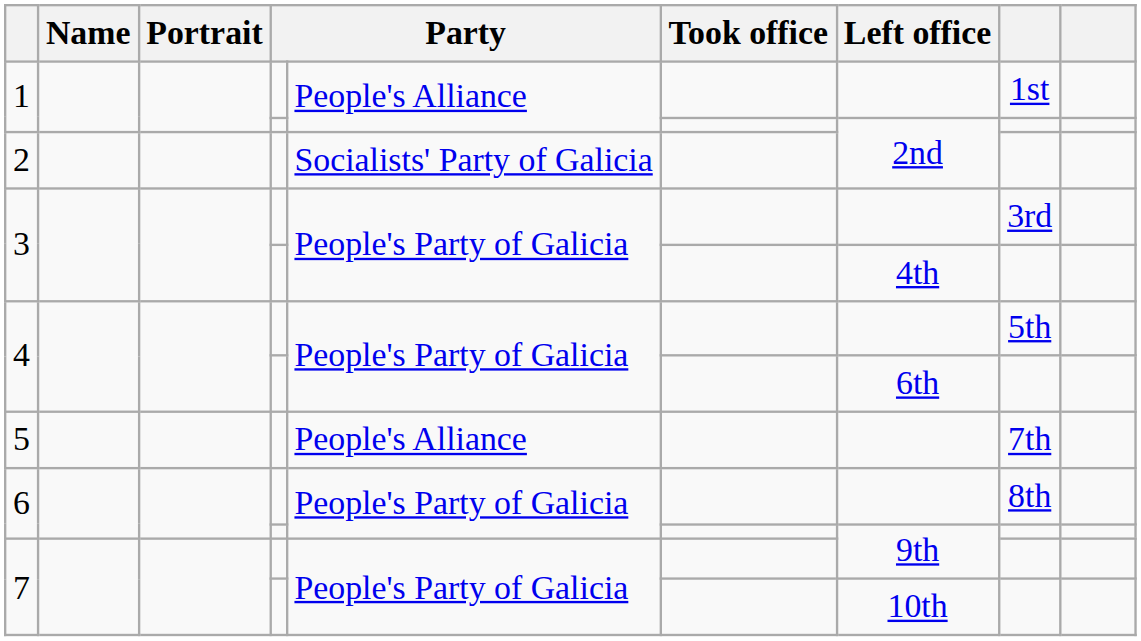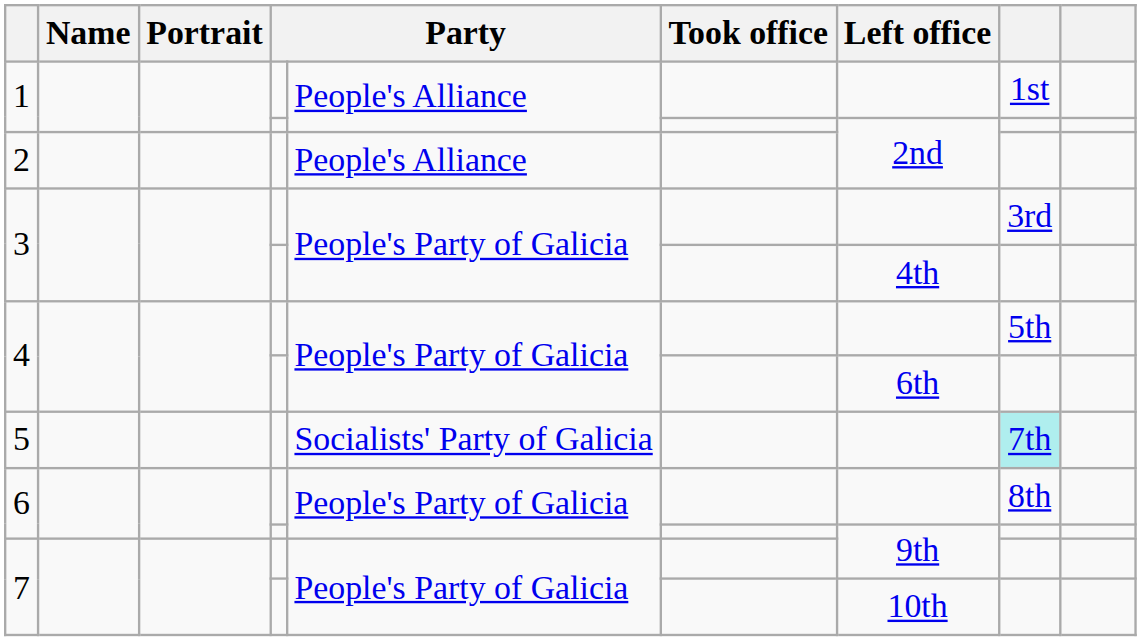(474, 160) Socialists' Party of Galicia -> (411, 160) People's Alliance
(411, 439) People's Alliance -> (474, 439) Socialists' Party of Galicia
(1030, 439) no background -> (1030, 439) paleturquoise background
